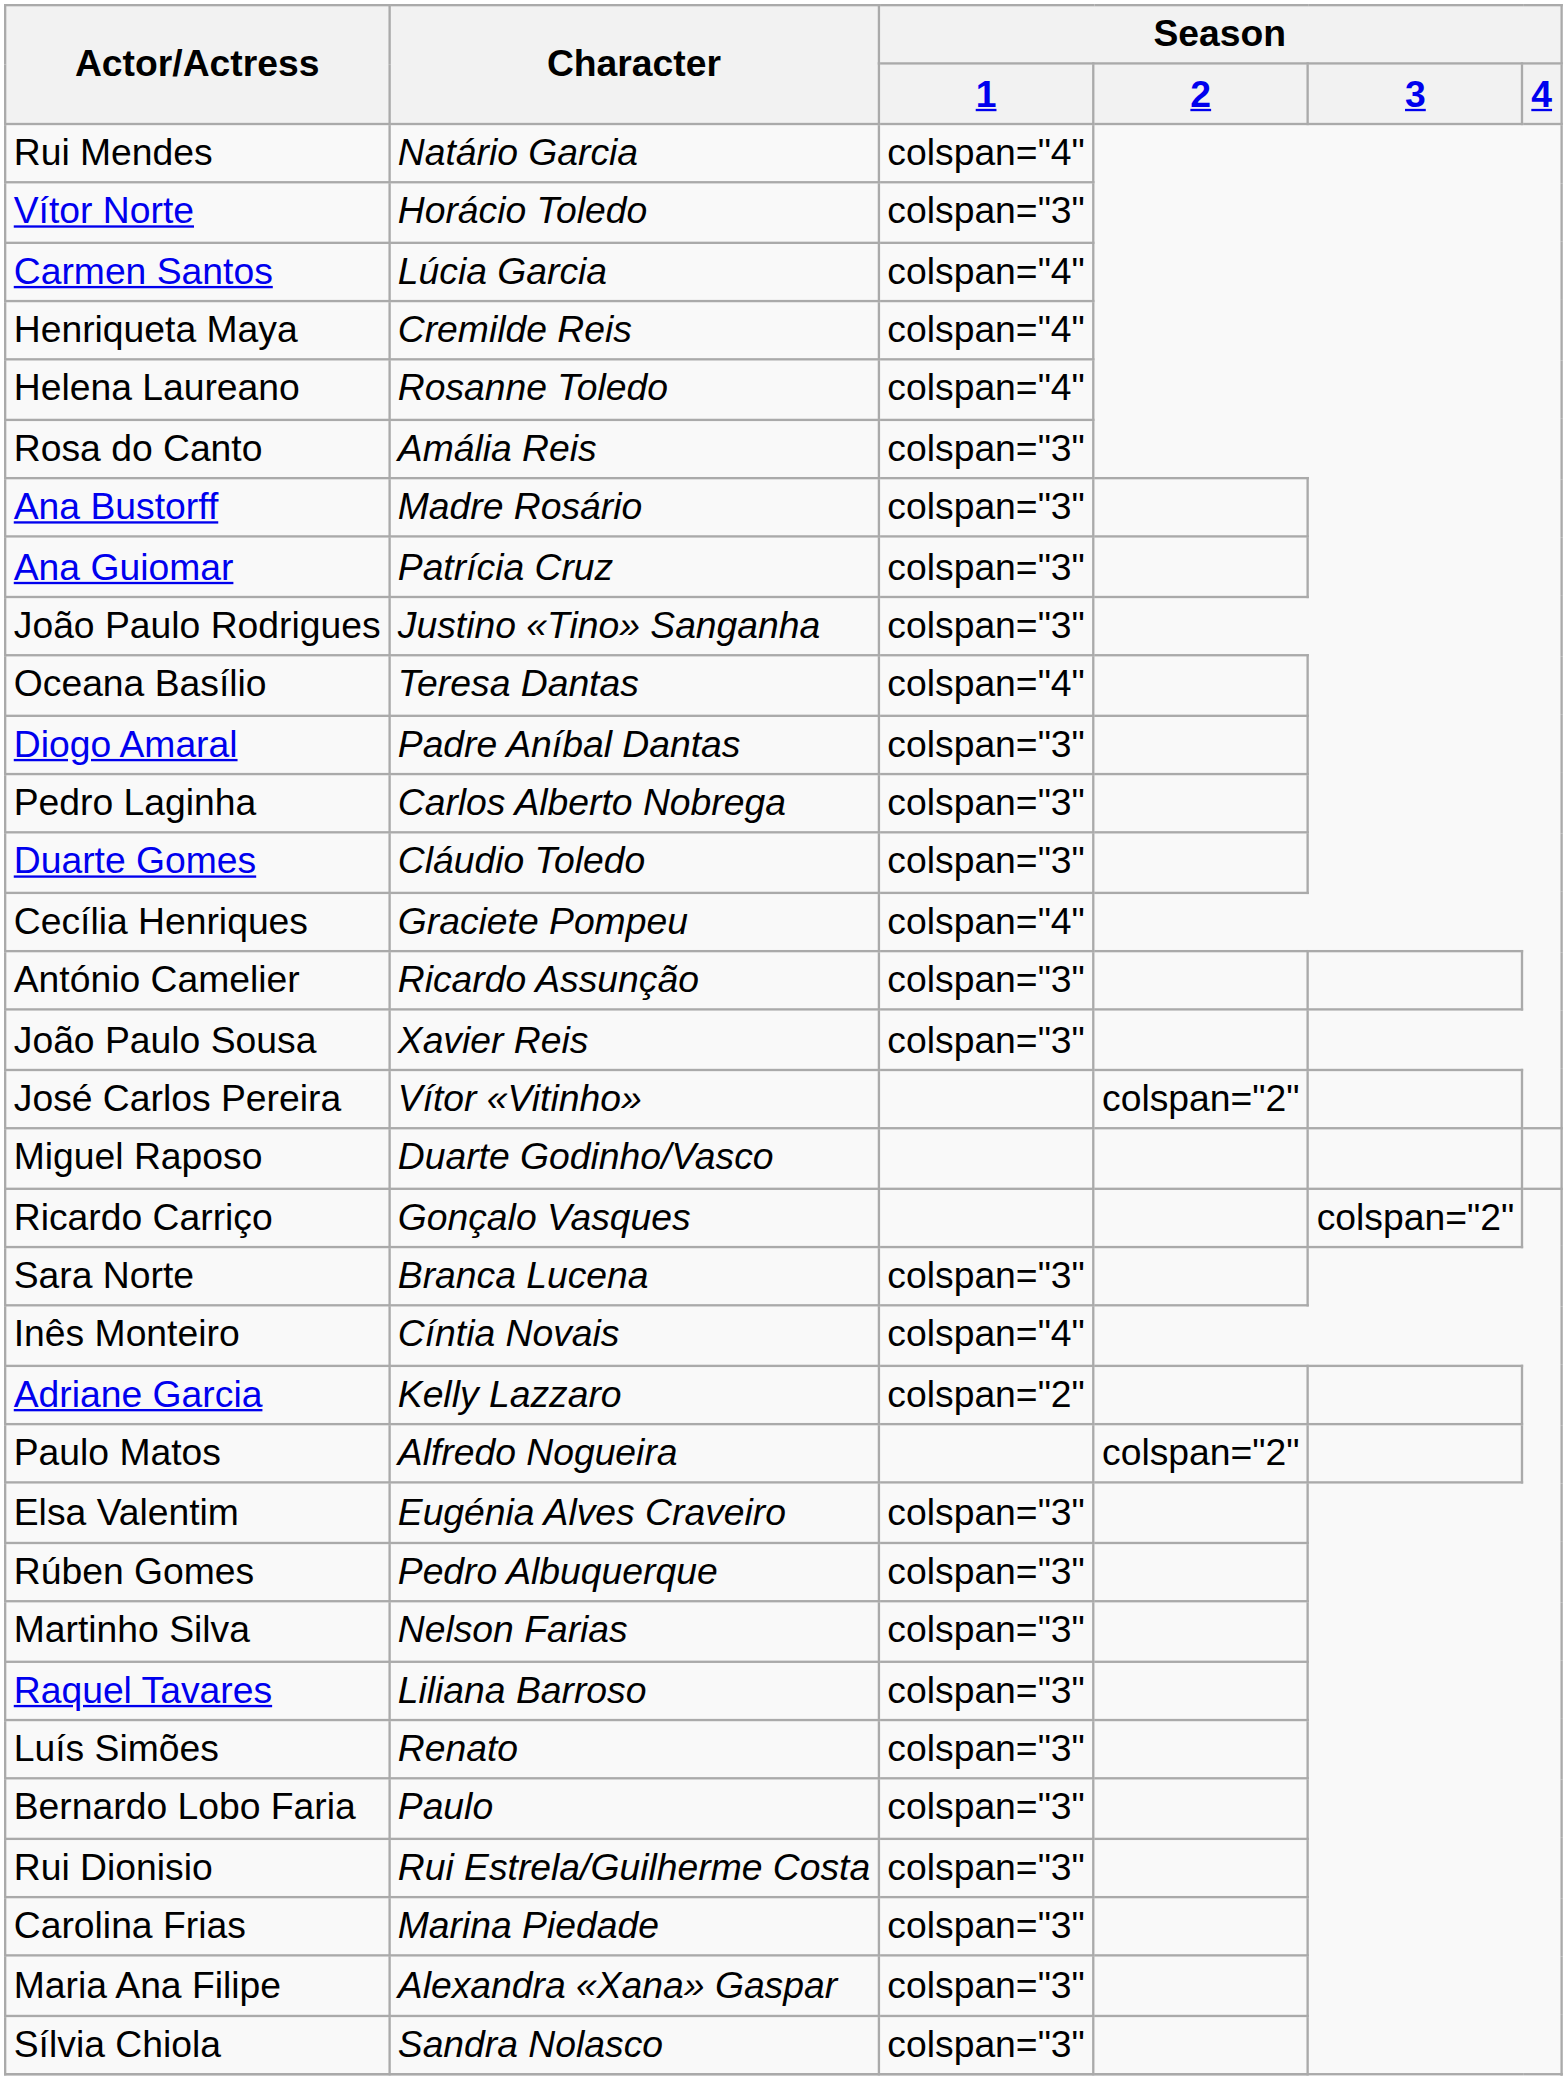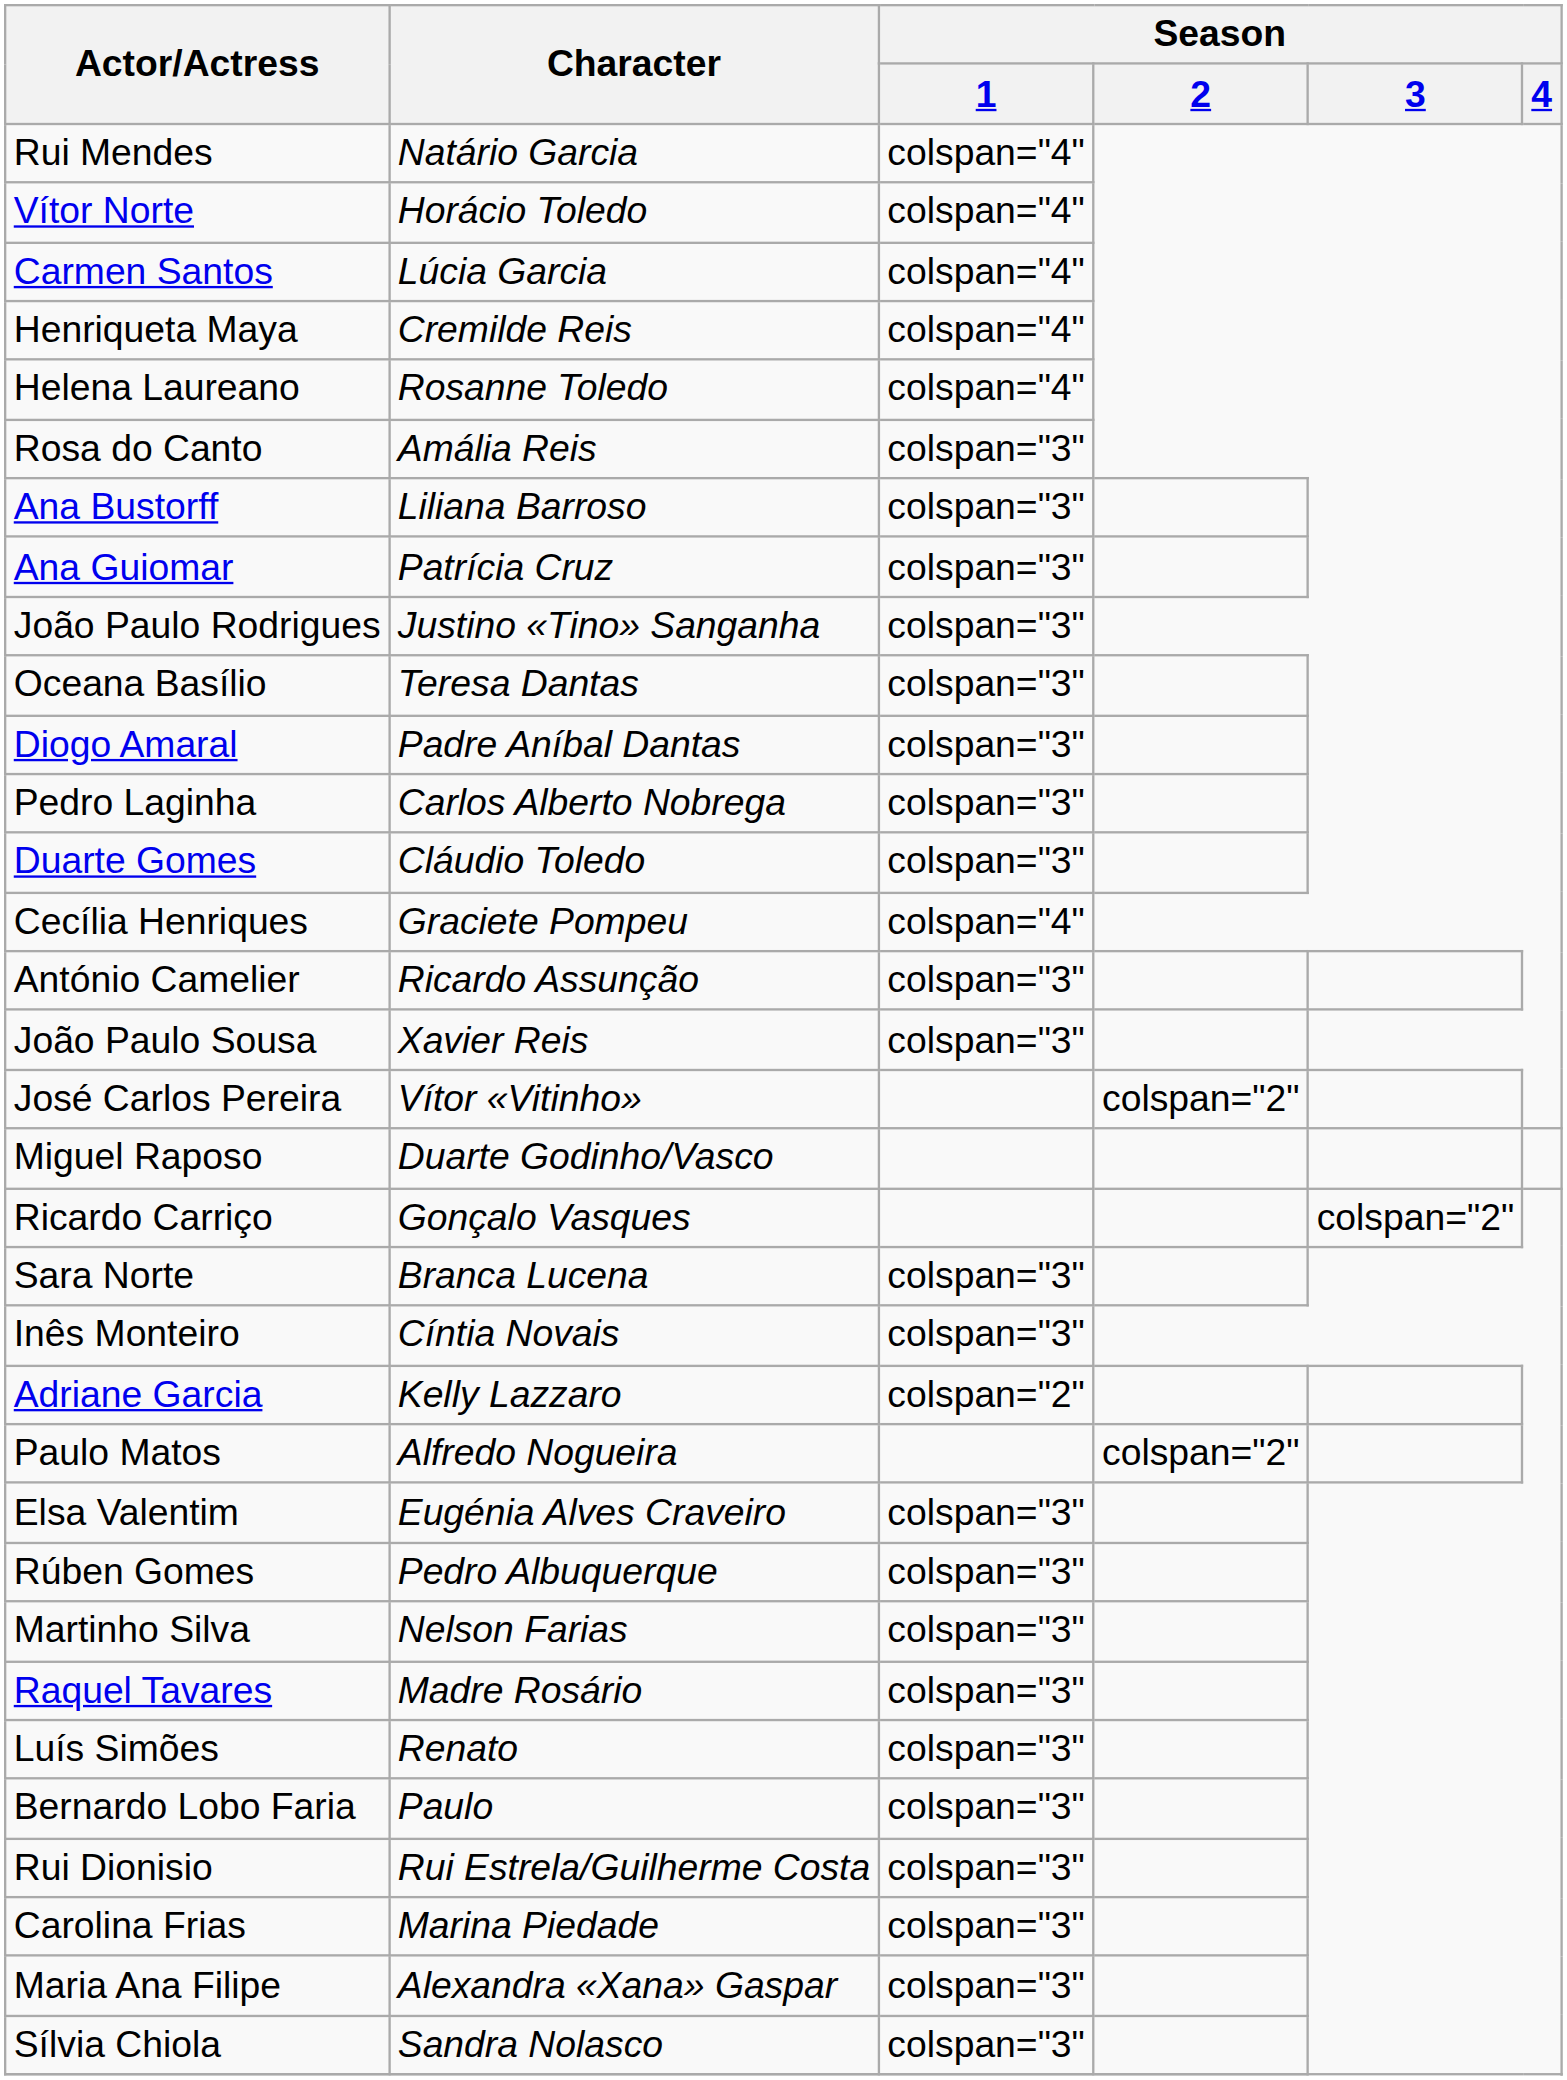(986, 211) colspan="3" -> (986, 211) colspan="4"
(520, 507) Madre Rosário -> (522, 507) Liliana Barroso
(986, 684) colspan="4" -> (986, 684) colspan="3"
(986, 1334) colspan="4" -> (986, 1334) colspan="3"
(522, 1689) Liliana Barroso -> (520, 1689) Madre Rosário
